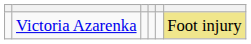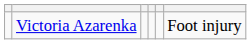(204, 25) khaki background -> (204, 25) no background
